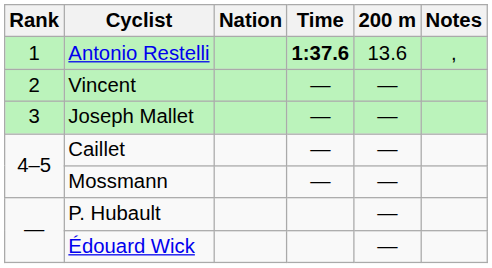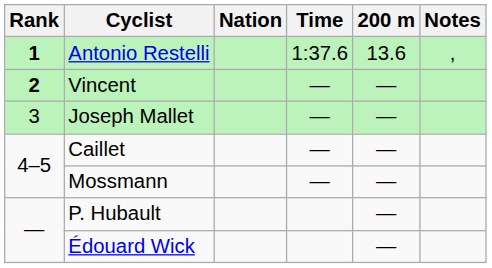(34, 52) normal -> (34, 52) bold
(320, 52) bold -> (320, 52) normal
(34, 85) normal -> (34, 85) bold
